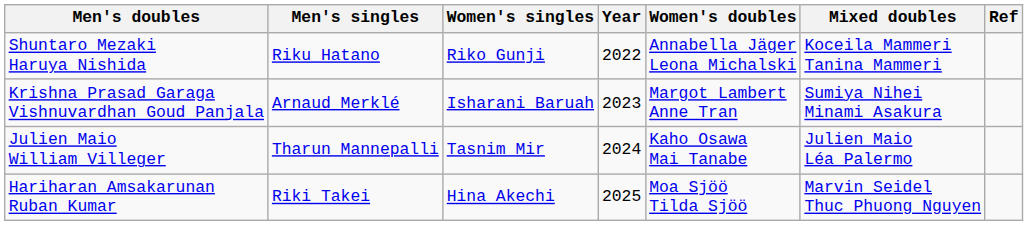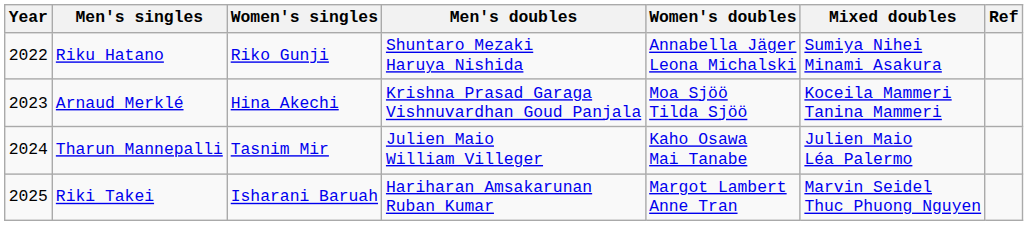columns swapped: (622, 18) <-> (136, 18)
(878, 55) Koceila Mammeri Tanina Mammeri -> (873, 55) Sumiya Nihei Minami Asakura
(520, 103) Isharani Baruah -> (285, 103) Hina Akechi
(718, 103) Margot Lambert Anne Tran -> (698, 103) Moa Sjöö Tilda Sjöö
(873, 103) Sumiya Nihei Minami Asakura -> (878, 103) Koceila Mammeri Tanina Mammeri
(501, 197) Hina Akechi -> (304, 197) Isharani Baruah
(698, 197) Moa Sjöö Tilda Sjöö -> (718, 197) Margot Lambert Anne Tran
